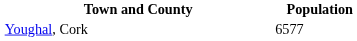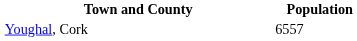(289, 29) 6577 -> (289, 29) 6557
